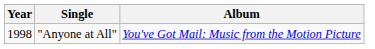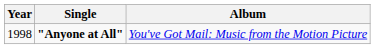(77, 33) normal -> (80, 33) bold
